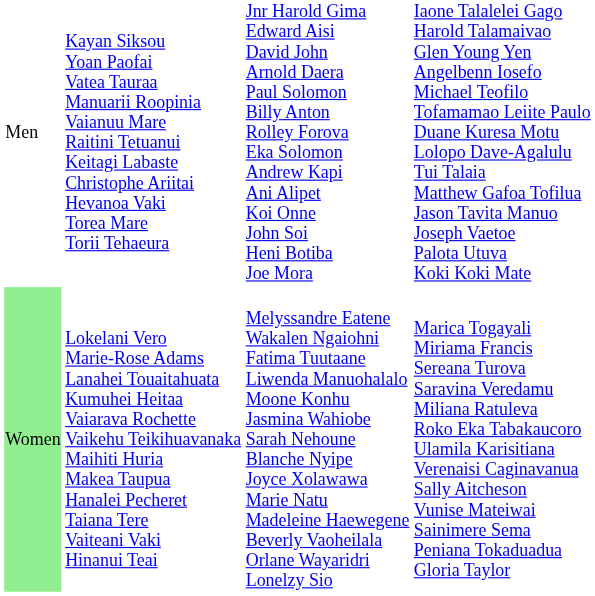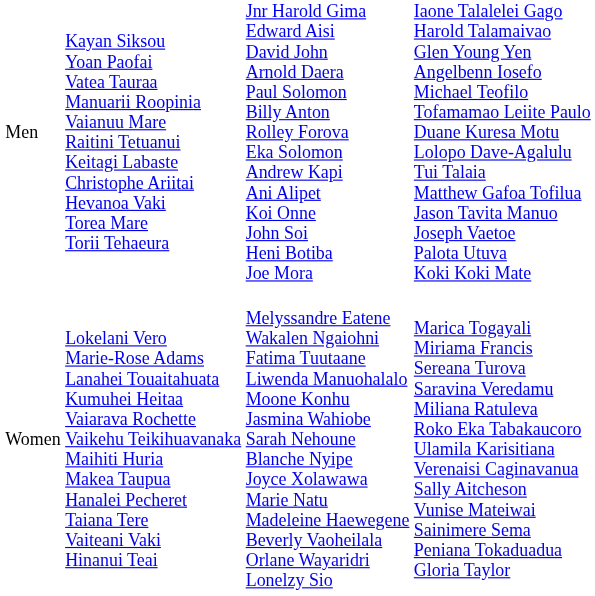(33, 439) lightgreen background -> (33, 439) no background
